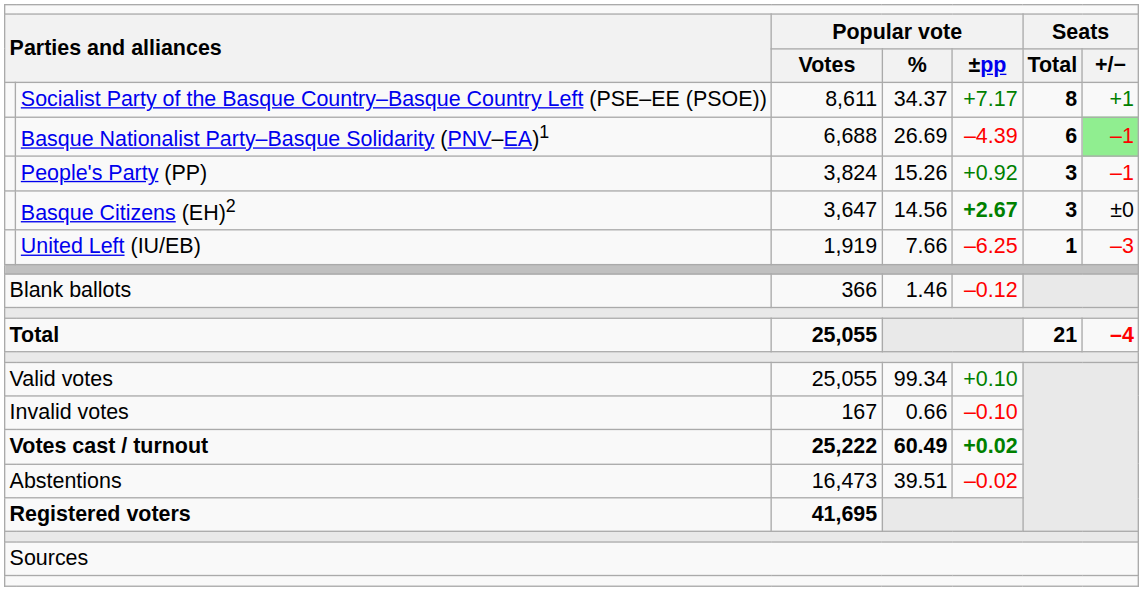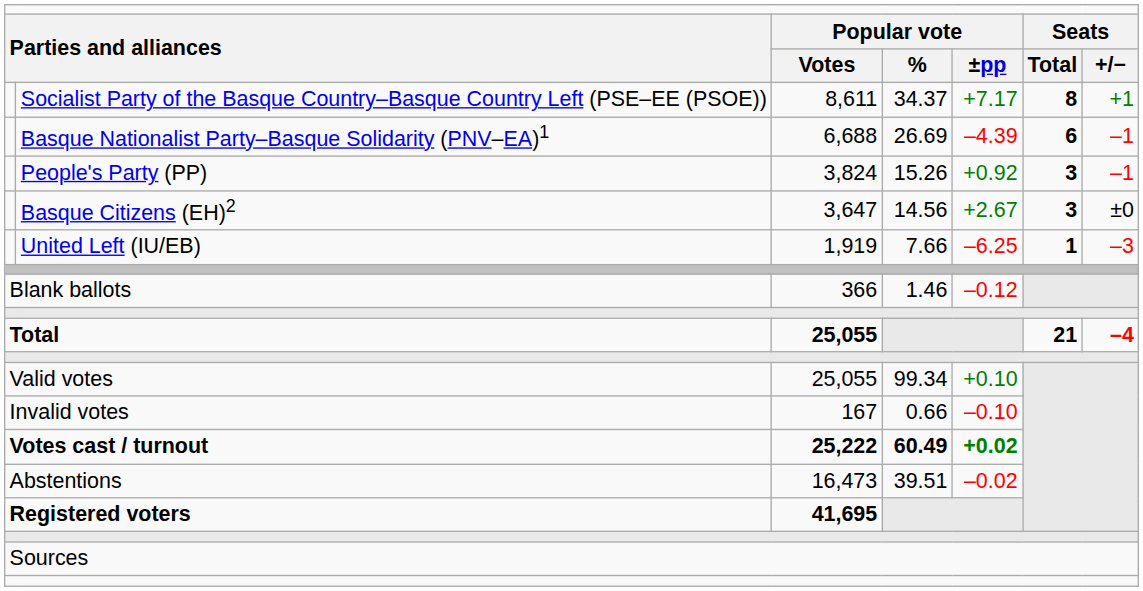(1122, 136) lightgreen background -> (1122, 136) no background
(990, 210) bold -> (990, 210) normal
